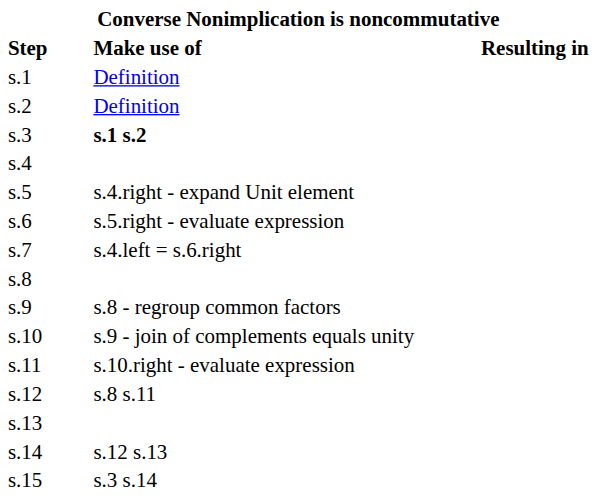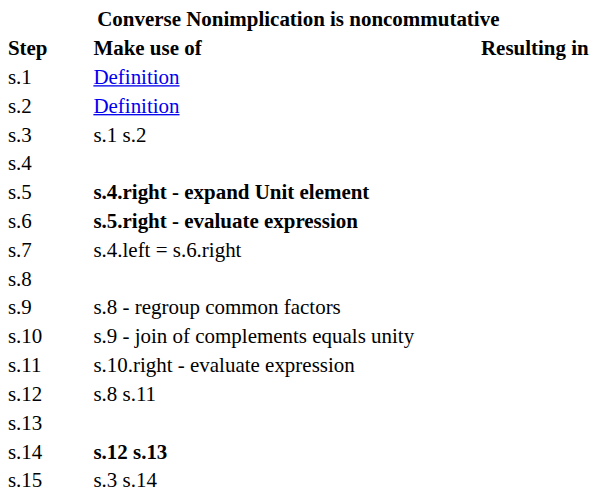(120, 134) bold -> (120, 134) normal
(224, 192) normal -> (231, 192) bold
(219, 221) normal -> (226, 221) bold
(130, 451) normal -> (130, 451) bold
